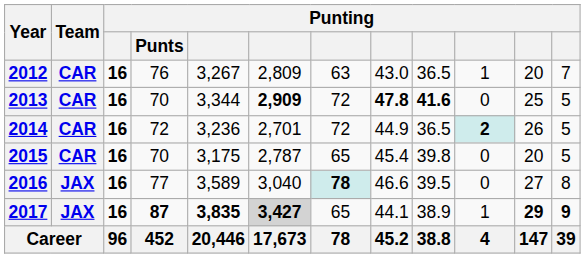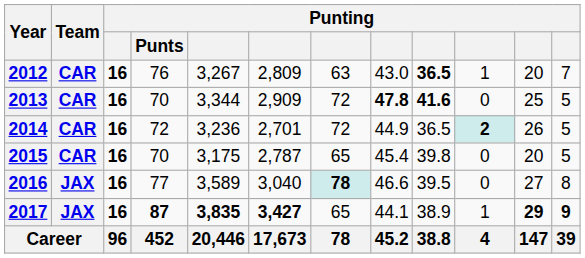(434, 73) normal -> (434, 73) bold
(280, 101) bold -> (280, 101) normal
(280, 211) lightgrey background -> (280, 211) no background
